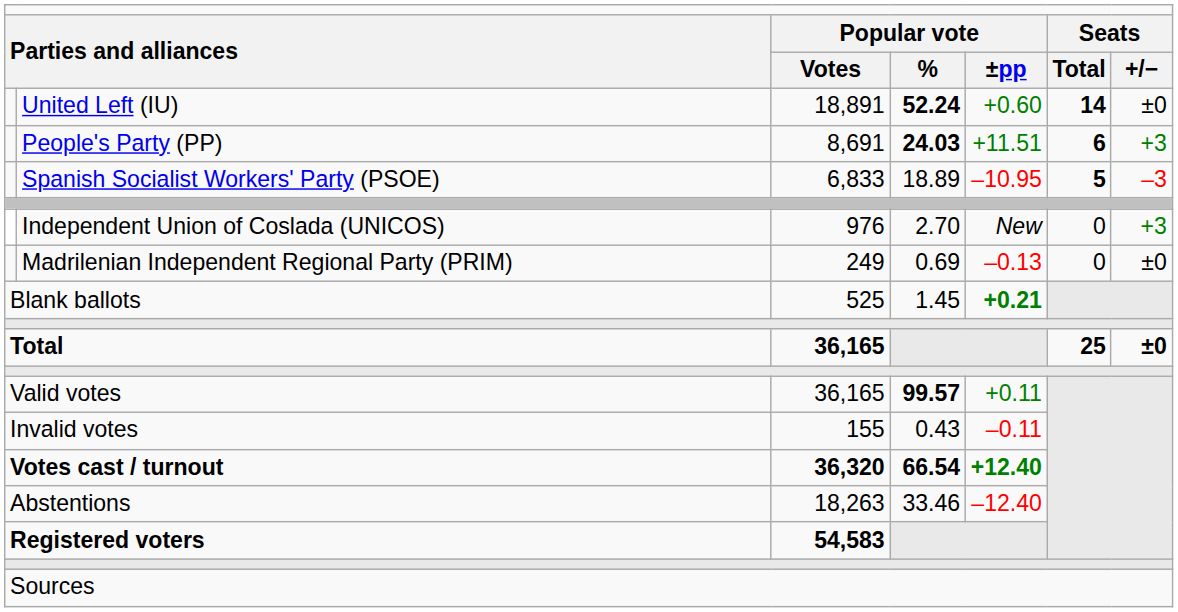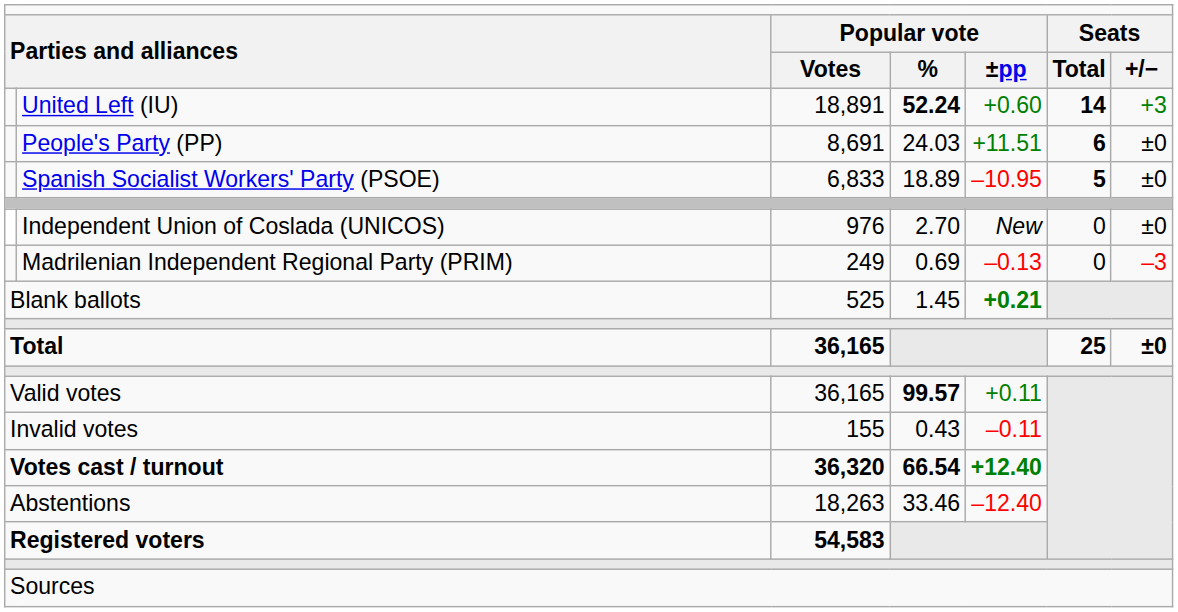(1154, 106) ±0 -> (1154, 106) +3
(931, 143) bold -> (931, 143) normal
(1154, 143) +3 -> (1154, 143) ±0
(1154, 179) –3 -> (1154, 179) ±0
(1154, 226) +3 -> (1154, 226) ±0
(1154, 263) ±0 -> (1154, 263) –3
